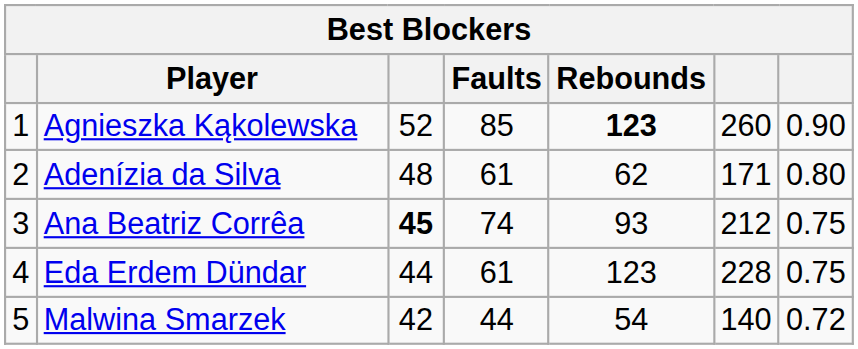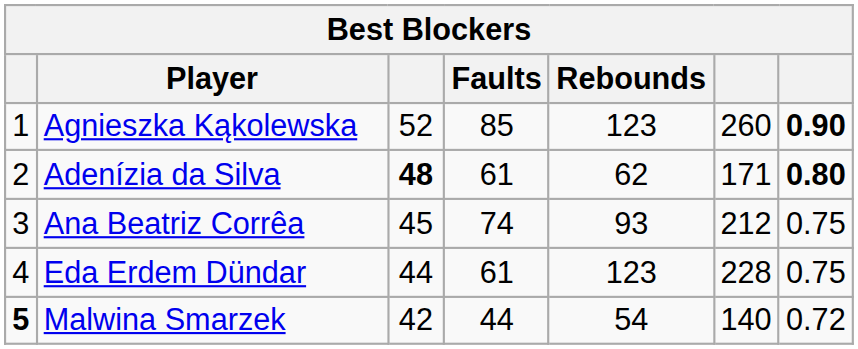(631, 127) bold -> (631, 127) normal
(816, 127) normal -> (816, 127) bold
(416, 175) normal -> (416, 175) bold
(816, 175) normal -> (816, 175) bold
(416, 224) bold -> (416, 224) normal
(21, 320) normal -> (21, 320) bold
